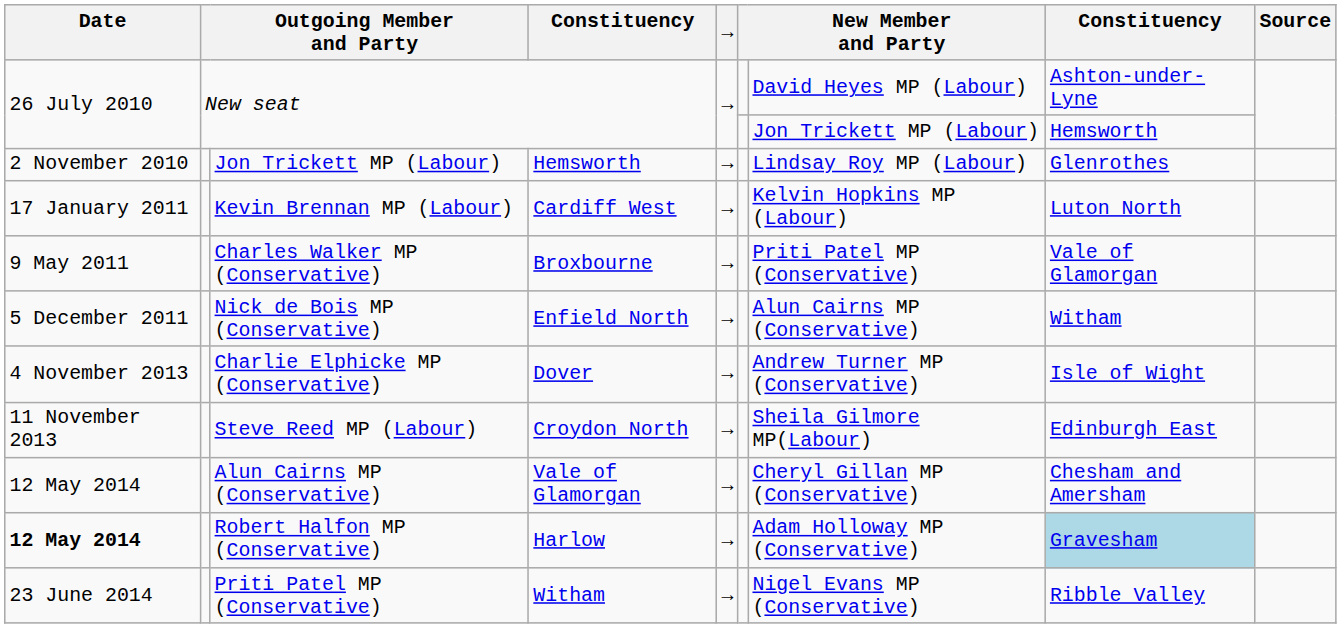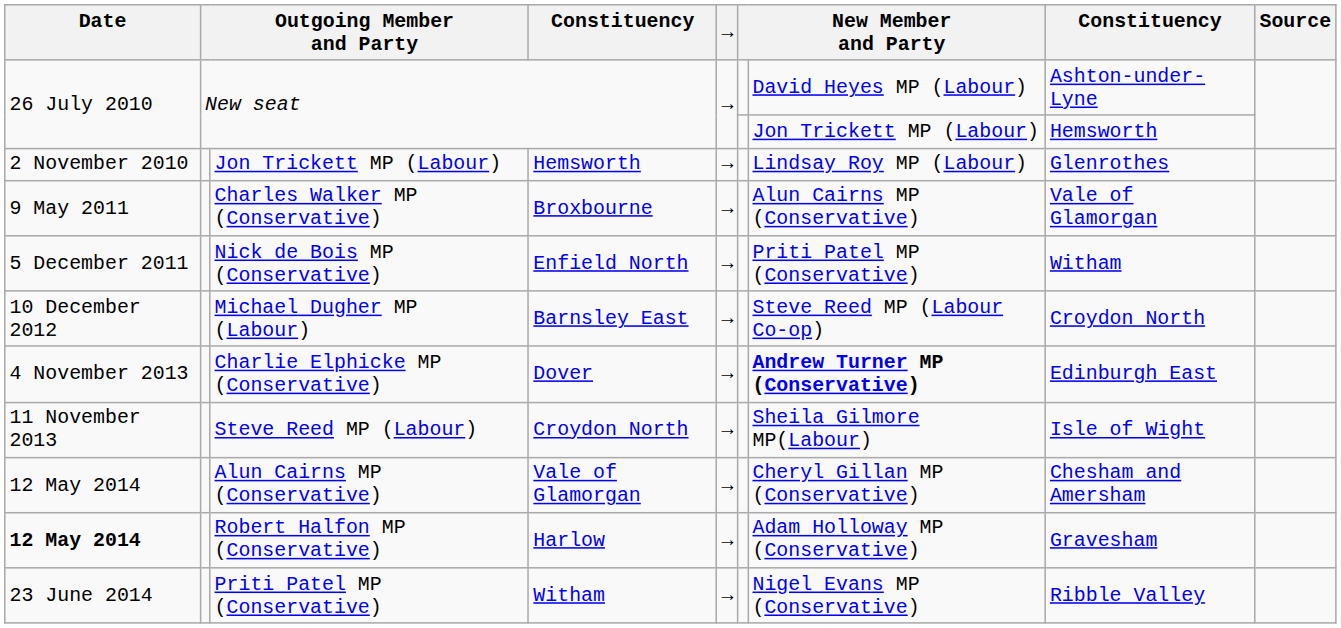- row: (364, 208)
(836, 263) Priti Patel MP (Conservative) -> (836, 208) Alun Cairns MP (Conservative)
(836, 319) Alun Cairns MP (Conservative) -> (836, 263) Priti Patel MP (Conservative)
+ row: (316, 319)
(848, 374) normal -> (848, 374) bold
(1128, 374) Isle of Wight -> (1133, 374) Edinburgh East
(1133, 429) Edinburgh East -> (1128, 429) Isle of Wight
(1104, 540) lightblue background -> (1104, 540) no background
